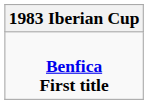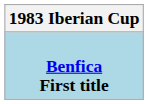(74, 75) no background -> (74, 75) lightblue background
